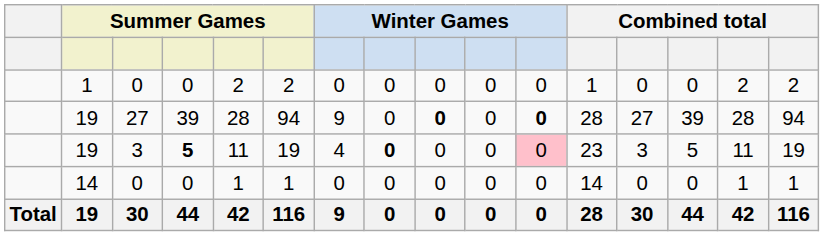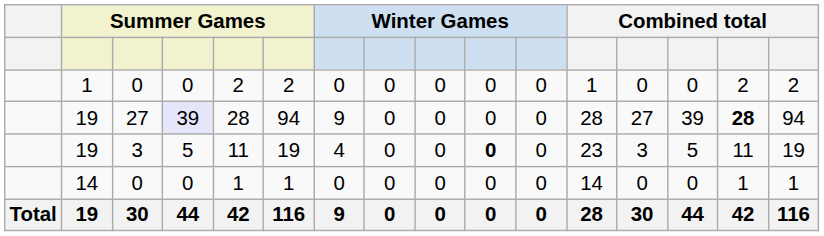(188, 118) no background -> (188, 118) lavender background
(440, 118) bold -> (440, 118) normal
(541, 118) bold -> (541, 118) normal
(743, 118) normal -> (743, 118) bold
(188, 150) bold -> (188, 150) normal
(390, 150) bold -> (390, 150) normal
(491, 150) normal -> (491, 150) bold
(541, 150) pink background -> (541, 150) no background
